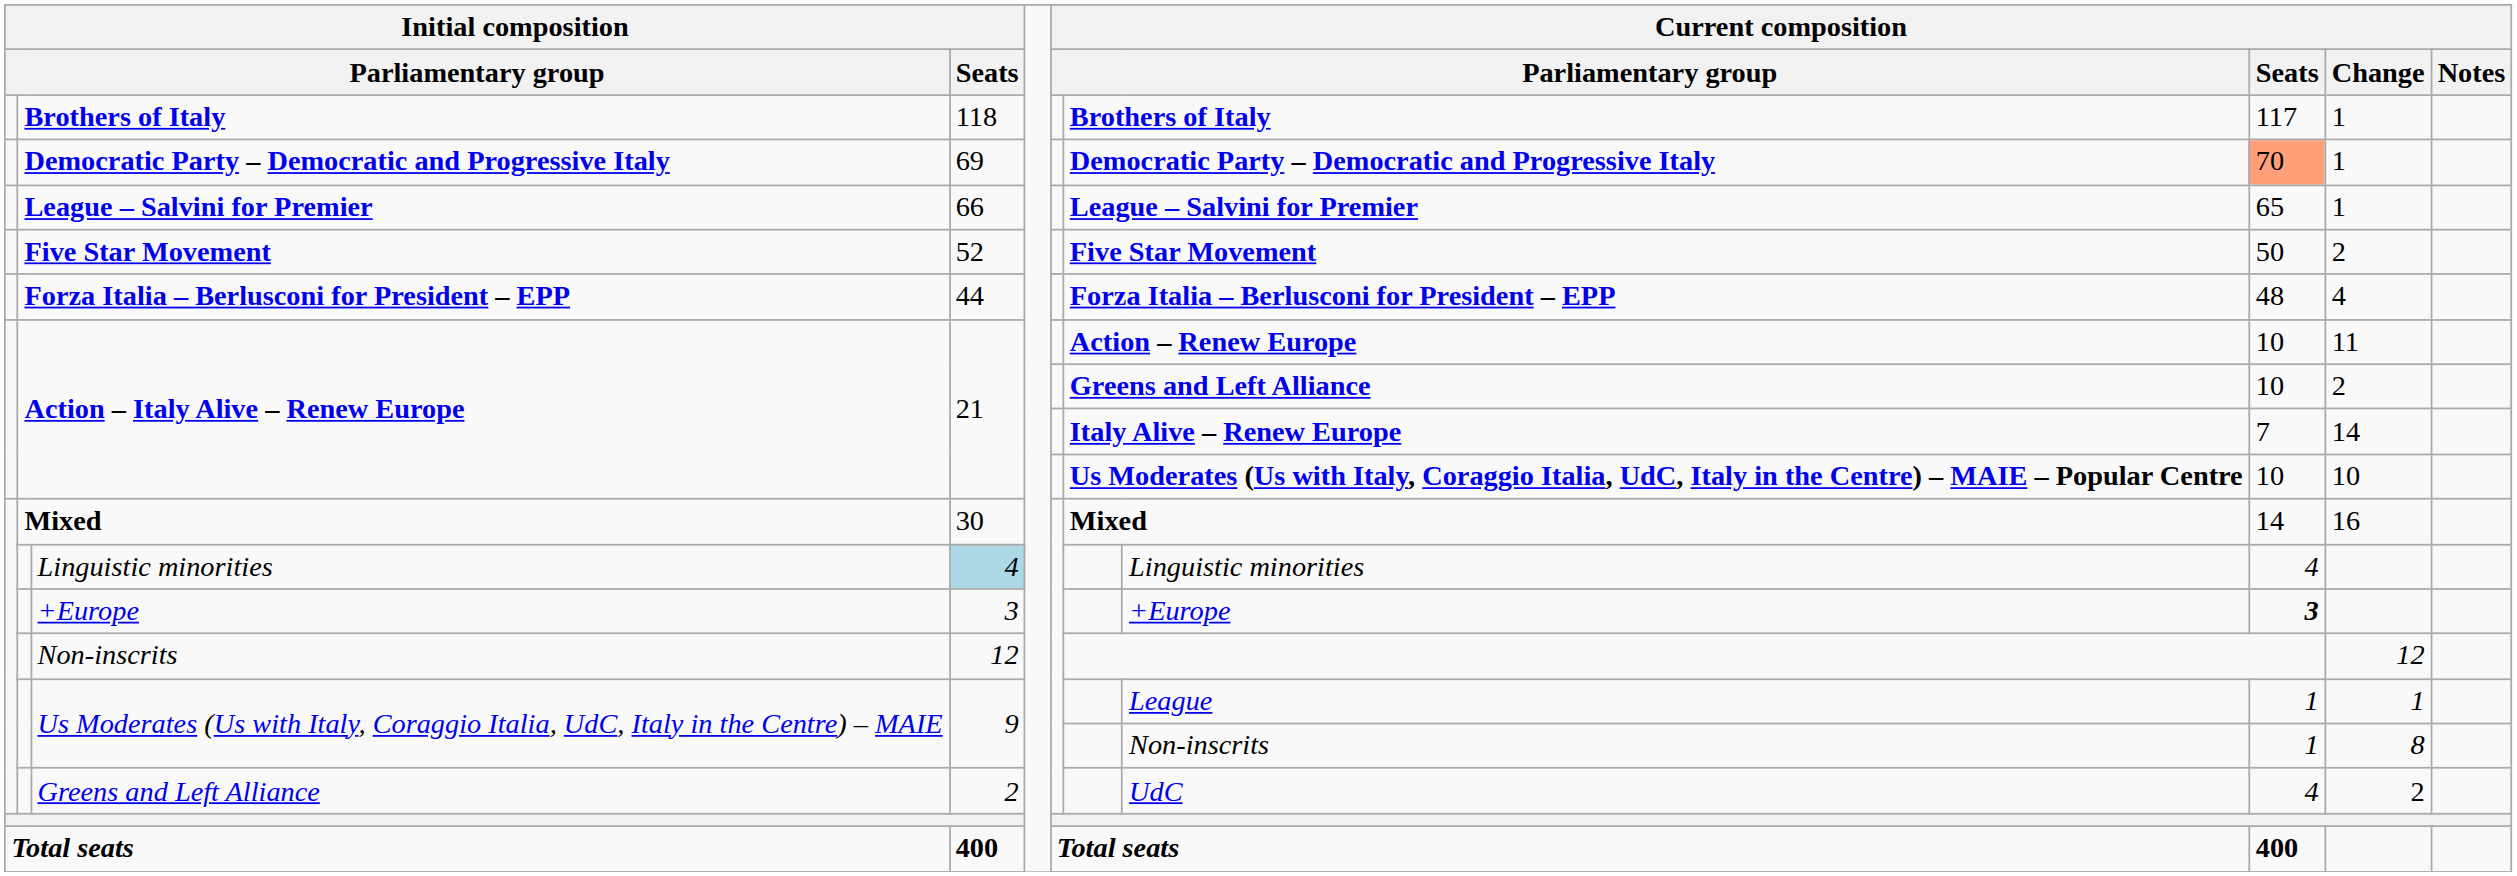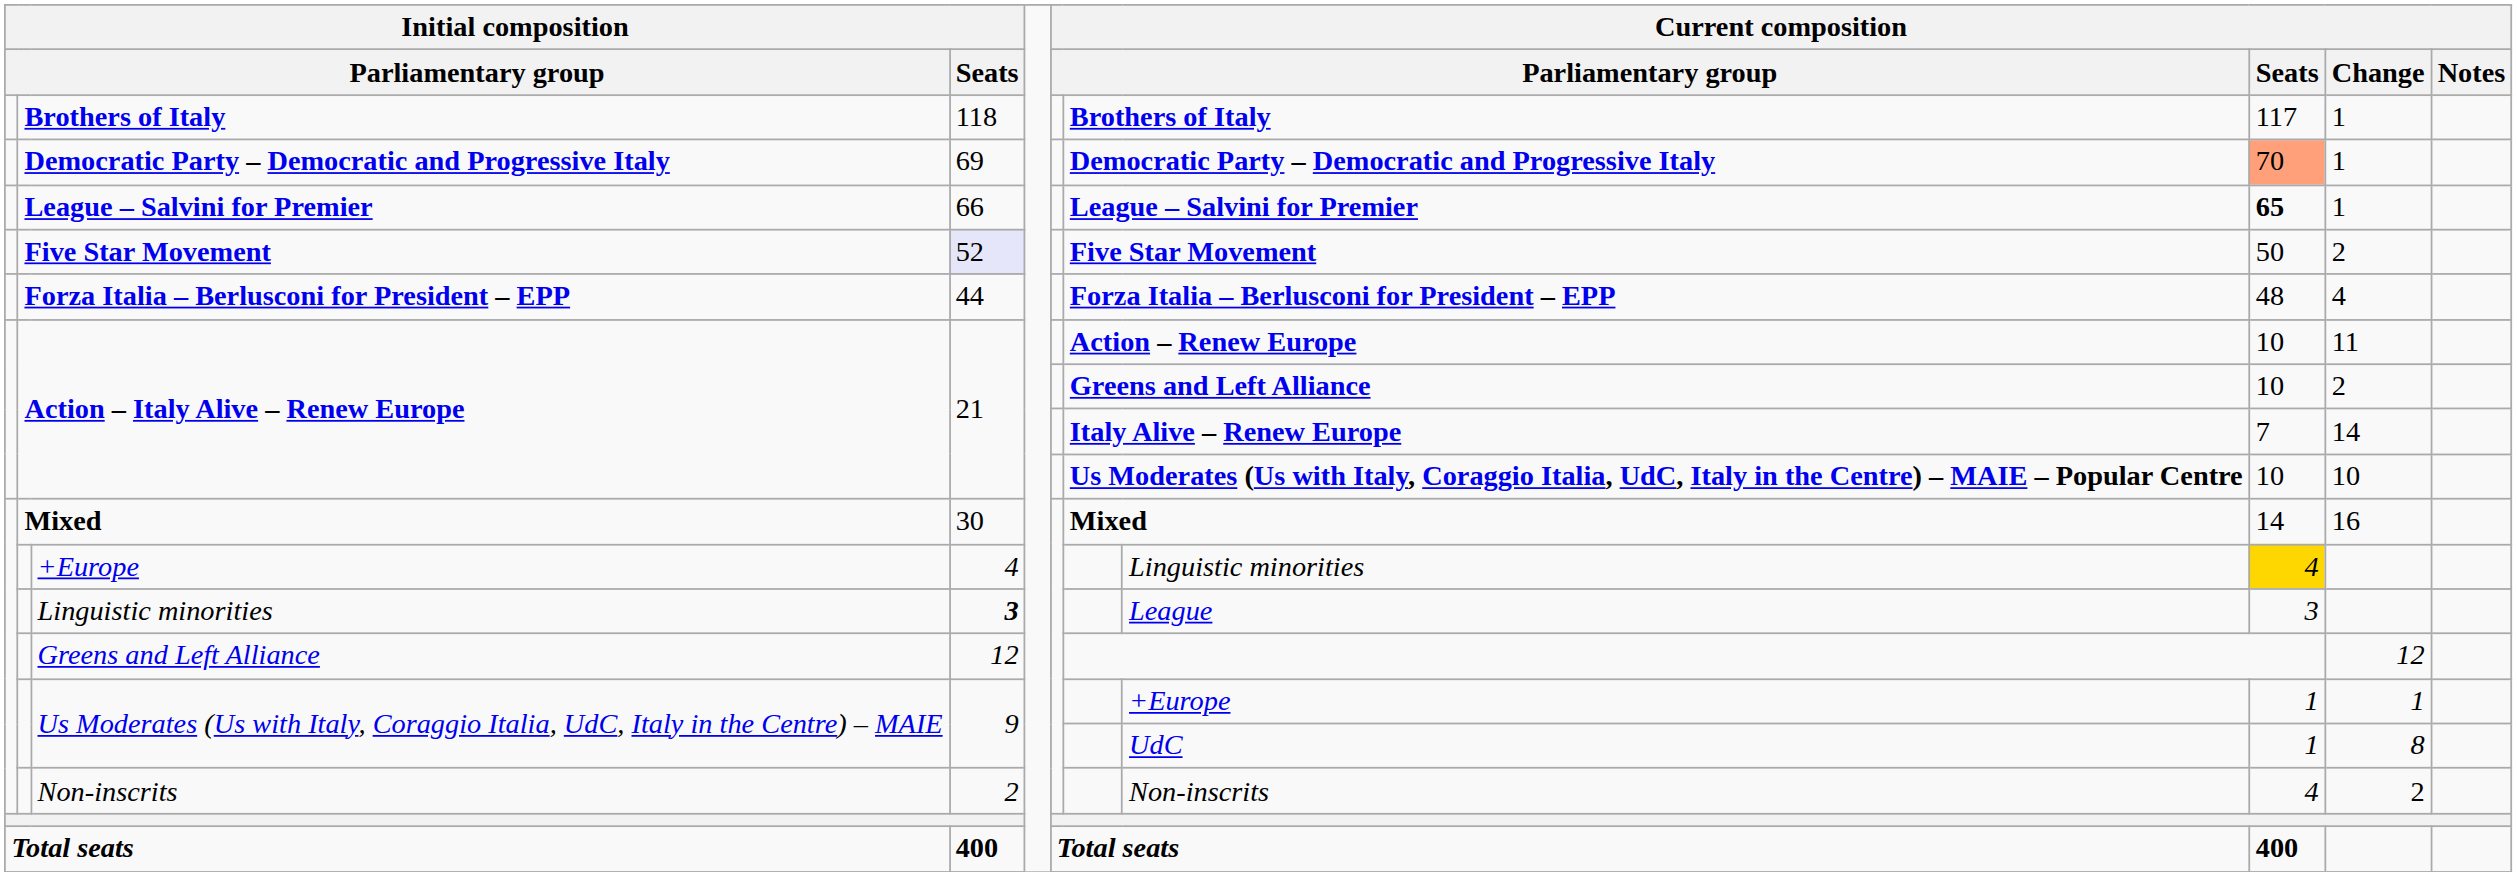(2270, 206) normal -> (2270, 206) bold
(970, 251) no background -> (970, 251) lavender background
(155, 565) Linguistic minorities -> (88, 565) +Europe
(1012, 565) lightblue background -> (1012, 565) no background
(2312, 565) no background -> (2312, 565) gold background
(88, 610) +Europe -> (155, 610) Linguistic minorities
(1012, 610) normal -> (1012, 610) bold
(1180, 610) +Europe -> (1171, 610) League
(2312, 610) bold -> (2312, 610) normal
(108, 655) Non-inscrits -> (179, 655) Greens and Left Alliance
(1171, 700) League -> (1180, 700) +Europe
(1199, 745) Non-inscrits -> (1156, 745) UdC
(179, 790) Greens and Left Alliance -> (108, 790) Non-inscrits
(1156, 790) UdC -> (1199, 790) Non-inscrits
